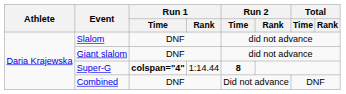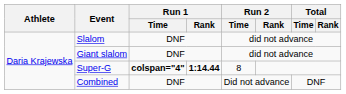(204, 68) normal -> (204, 68) bold
(238, 68) bold -> (239, 68) normal
